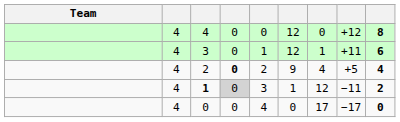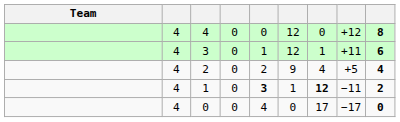(235, 70) bold -> (235, 70) normal
(206, 88) bold -> (206, 88) normal
(235, 88) lightgrey background -> (235, 88) no background
(264, 88) normal -> (264, 88) bold
(322, 88) normal -> (322, 88) bold
